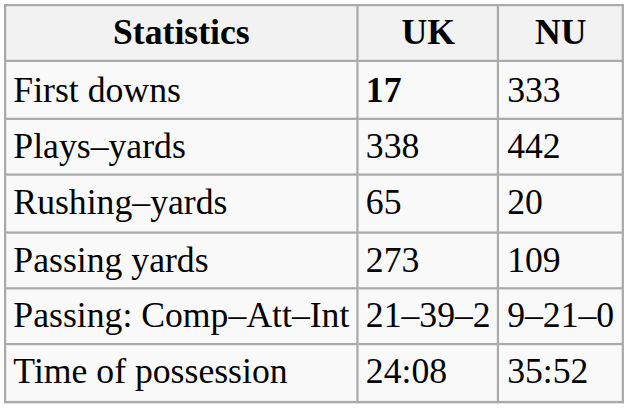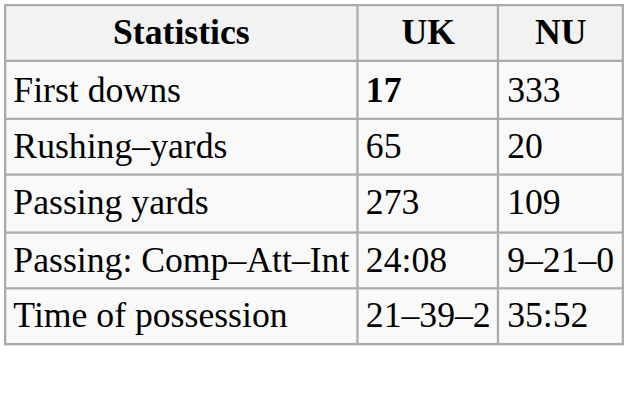- row: (100, 145)
(428, 315) 21–39–2 -> (406, 259) 24:08
(406, 372) 24:08 -> (428, 315) 21–39–2
